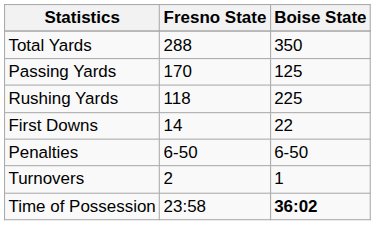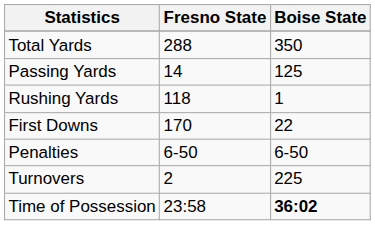(178, 71) 170 -> (173, 71) 14
(288, 98) 225 -> (279, 98) 1
(173, 125) 14 -> (178, 125) 170
(279, 179) 1 -> (288, 179) 225
